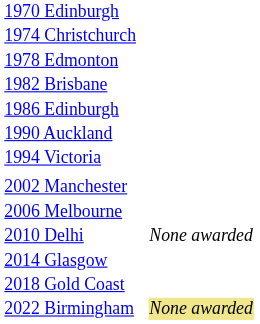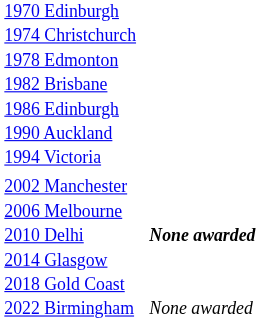(201, 235) normal -> (202, 235) bold
(201, 308) khaki background -> (201, 308) no background
